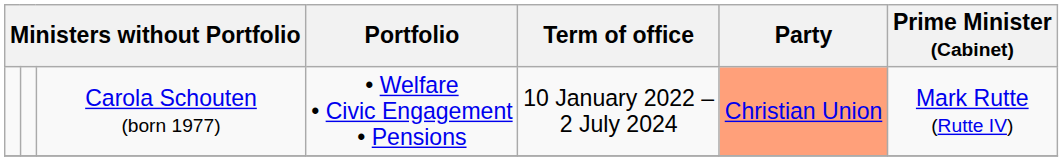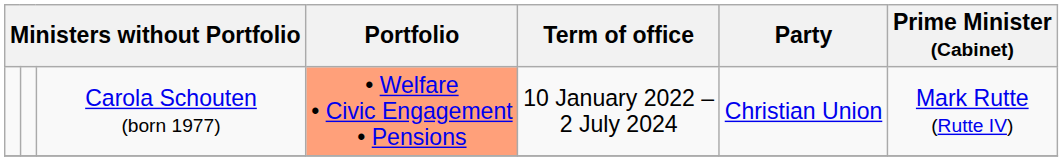(412, 111) no background -> (412, 111) lightsalmon background
(804, 111) lightsalmon background -> (804, 111) no background
